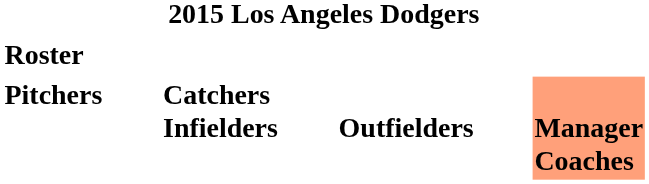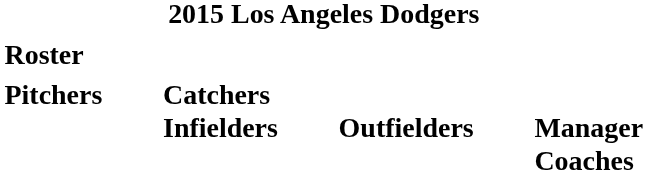(589, 144) lightsalmon background -> (589, 144) no background
